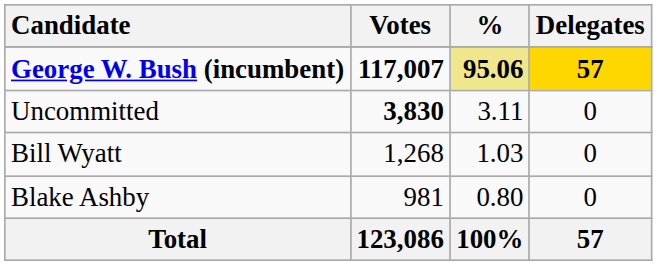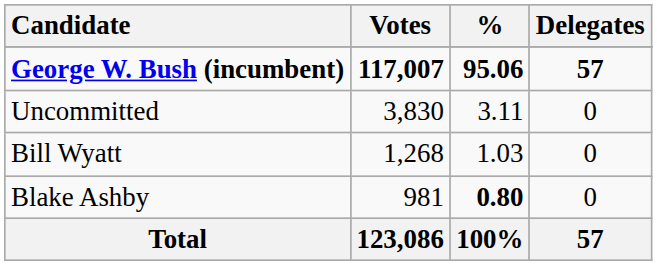(493, 68) khaki background -> (493, 68) no background
(590, 68) gold background -> (590, 68) no background
(414, 111) bold -> (414, 111) normal
(500, 196) normal -> (500, 196) bold
